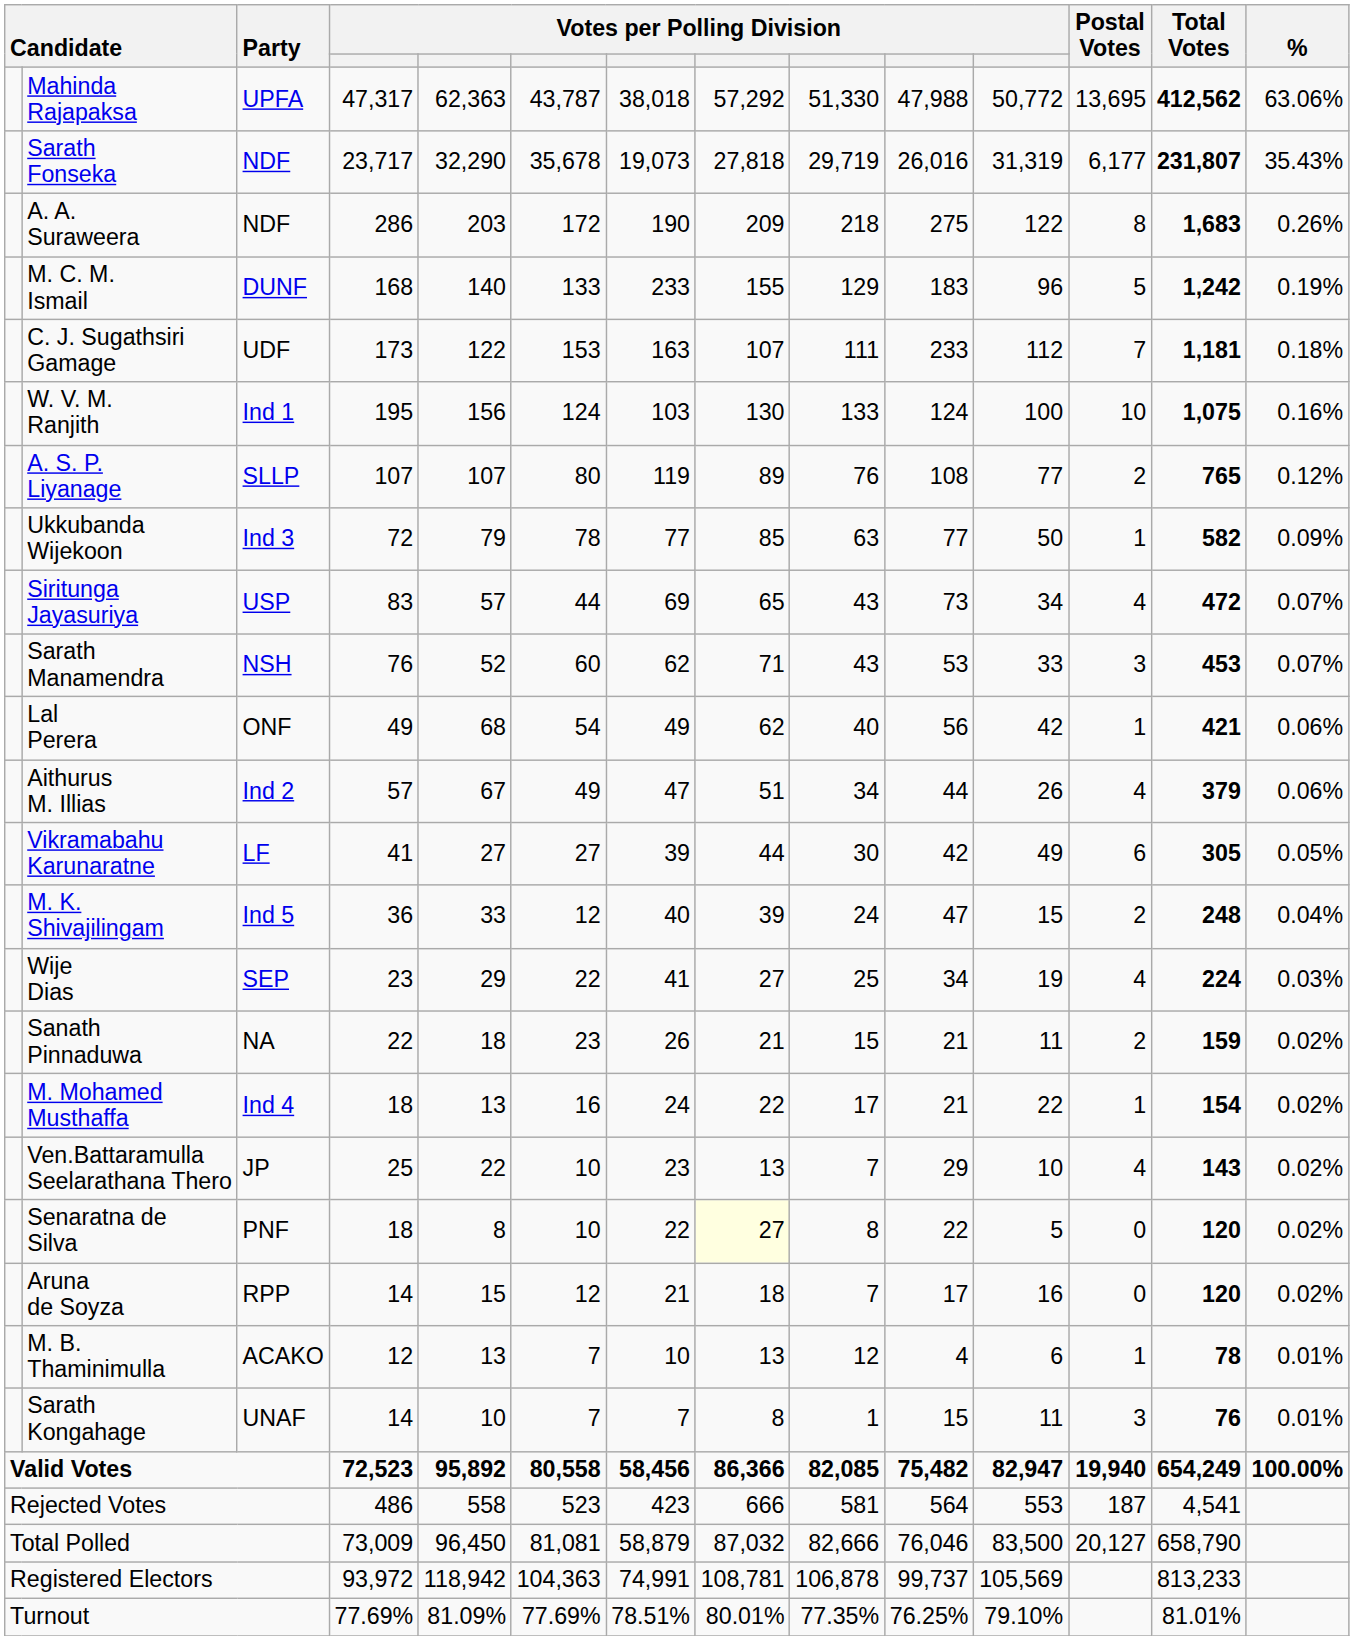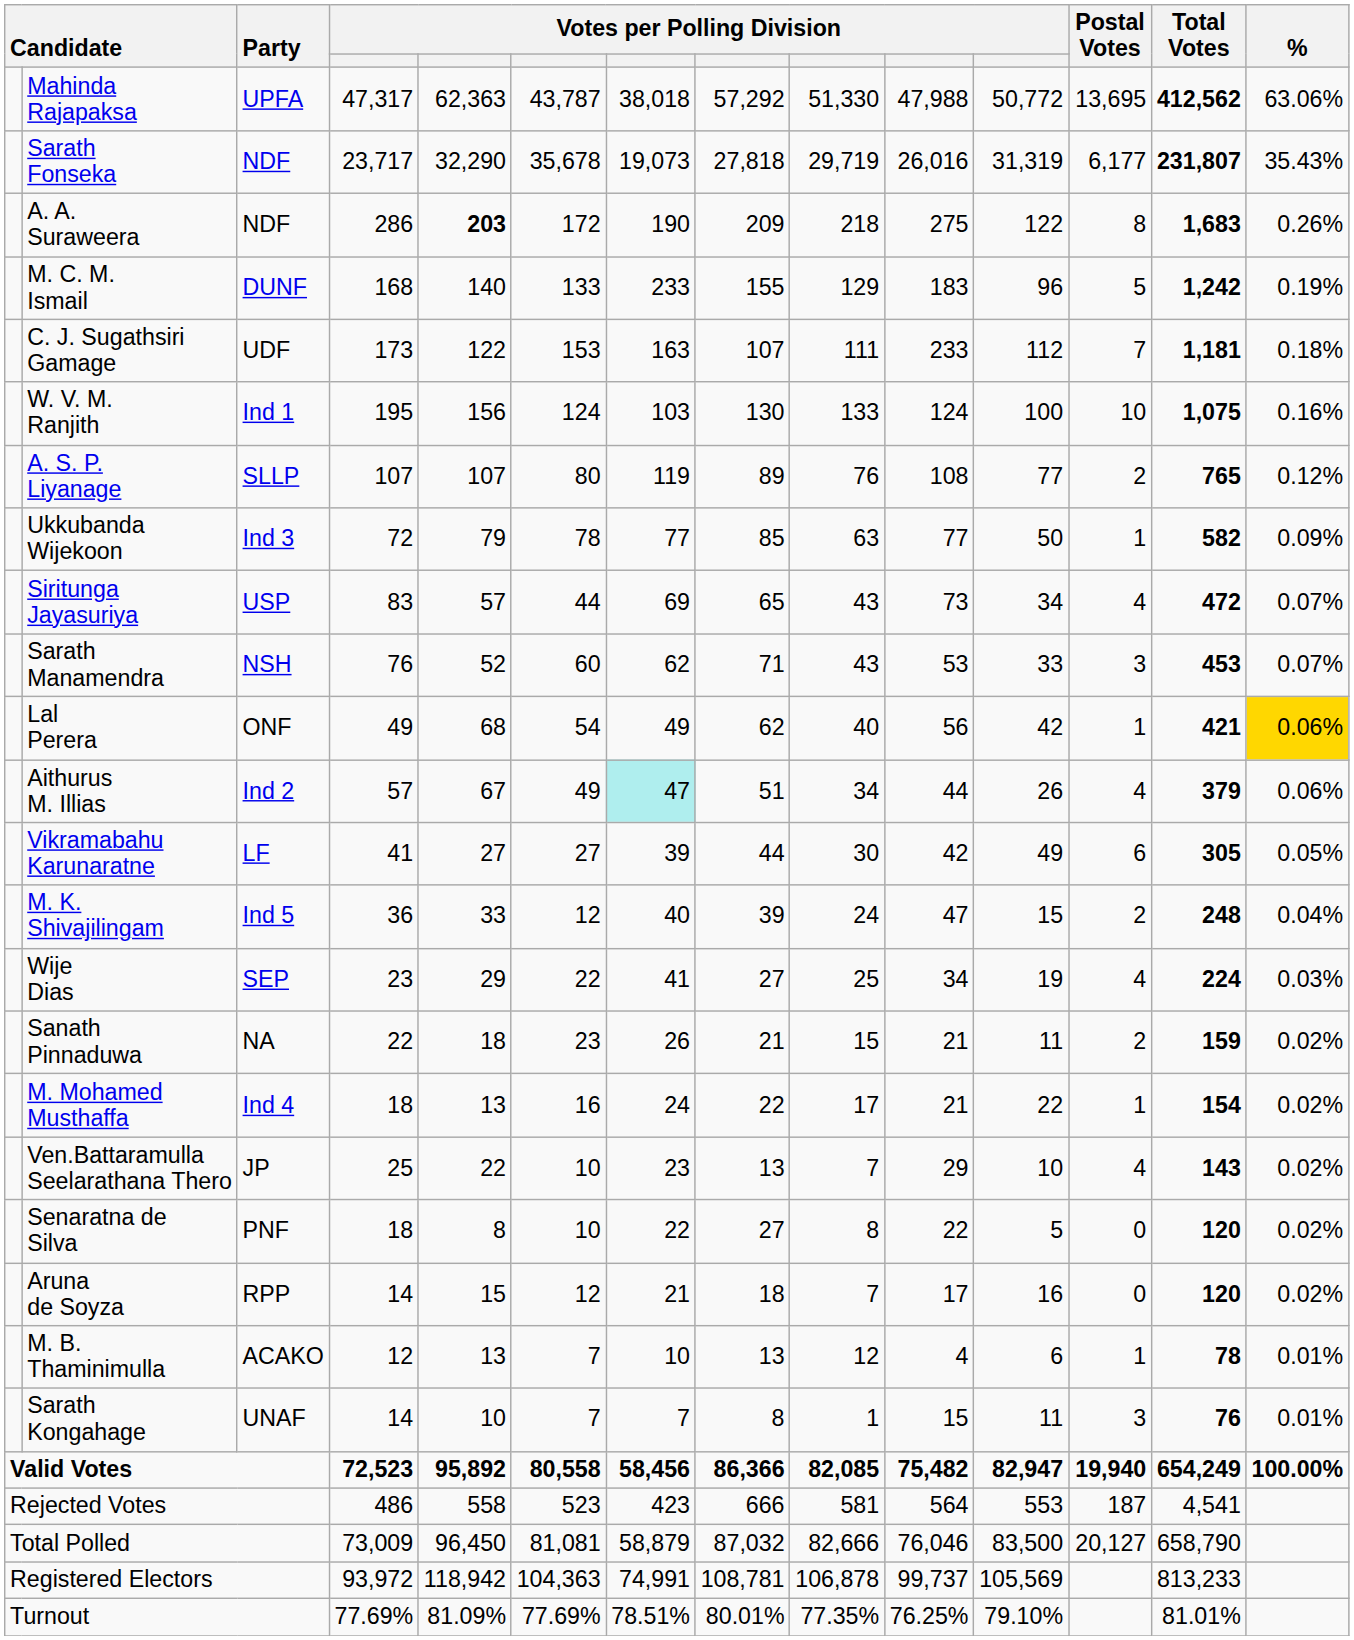(487, 224) normal -> (487, 224) bold
(1310, 727) no background -> (1310, 727) gold background
(677, 790) no background -> (677, 790) paleturquoise background
(772, 1230) lightyellow background -> (772, 1230) no background
